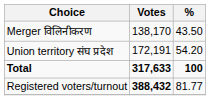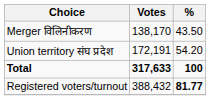(151, 86) bold -> (151, 86) normal
(189, 86) normal -> (189, 86) bold
